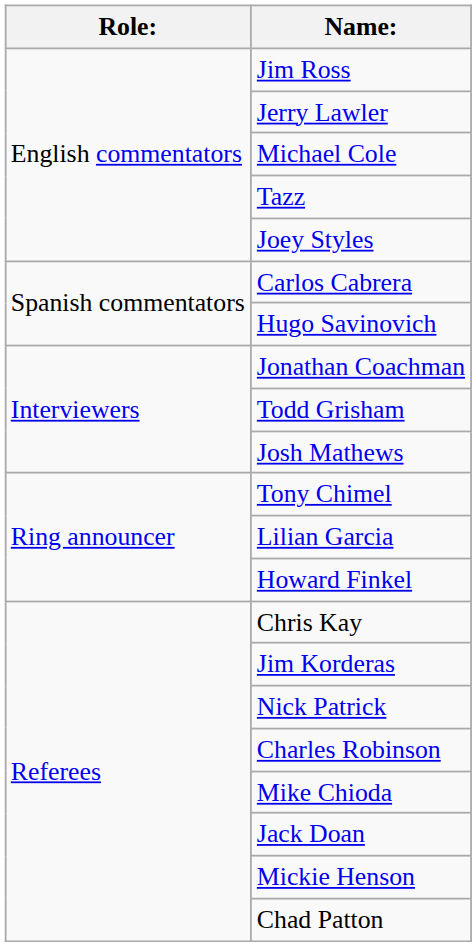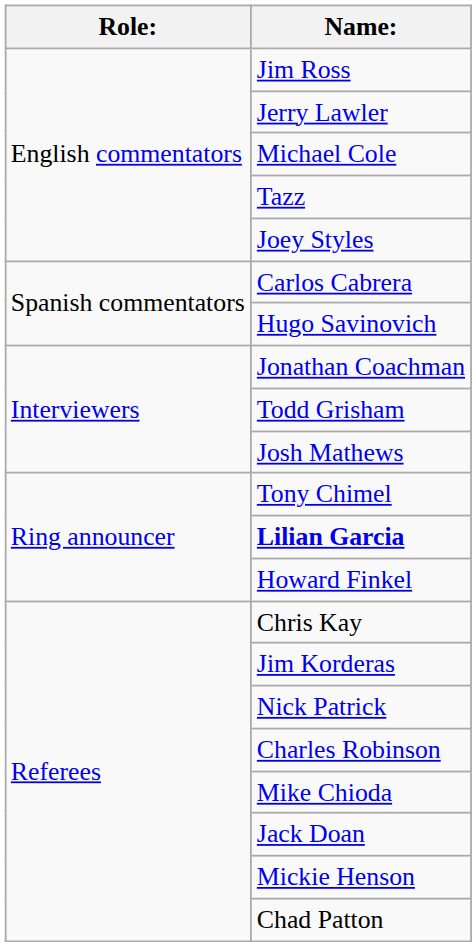(325, 536) normal -> (331, 536) bold
